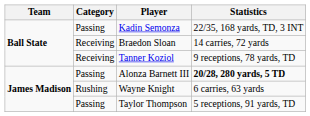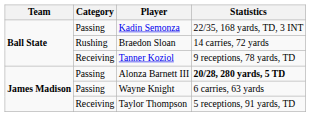(95, 43) Receiving -> (91, 43) Rushing
(91, 88) Rushing -> (90, 88) Passing
(90, 104) Passing -> (95, 104) Receiving
